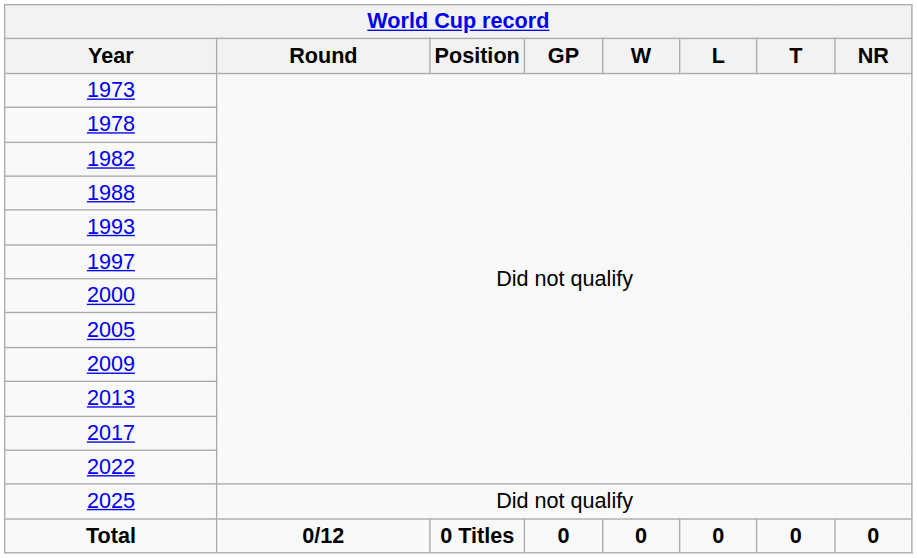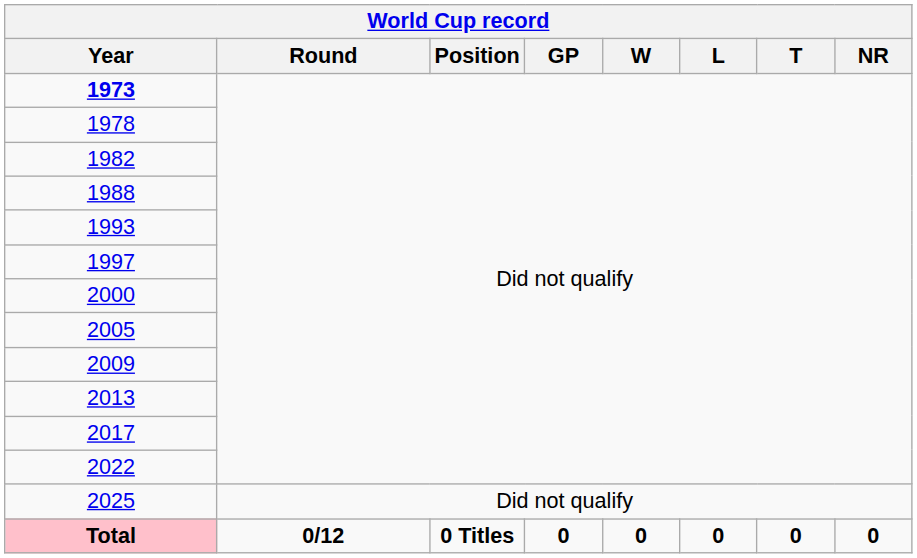(111, 90) normal -> (111, 90) bold
(111, 535) no background -> (111, 535) pink background
